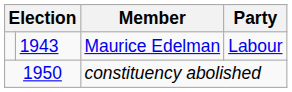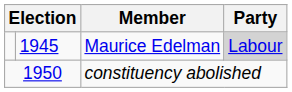(39, 45) 1943 -> (39, 45) 1945
(255, 45) no background -> (255, 45) lightgrey background
